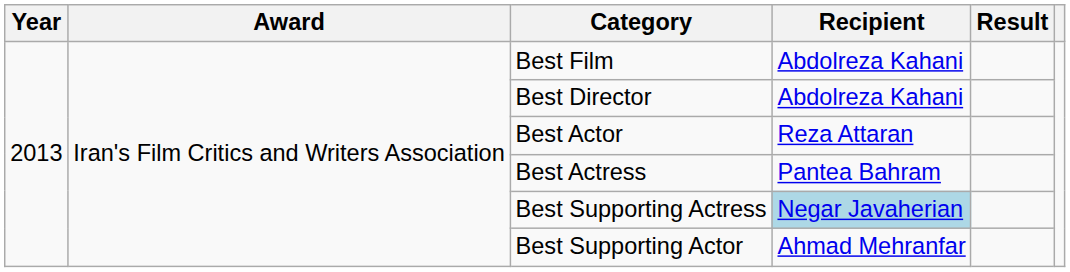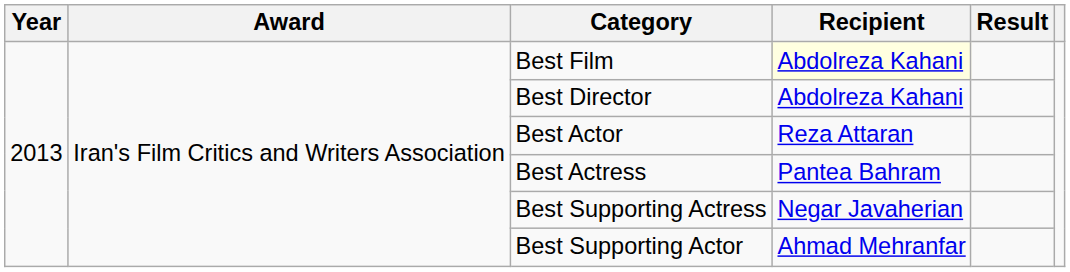(870, 60) no background -> (870, 60) lightyellow background
(870, 209) lightblue background -> (870, 209) no background
